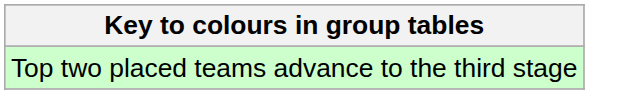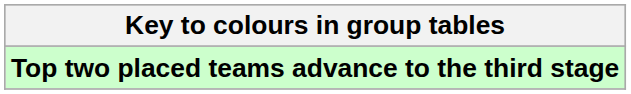(294, 67) normal -> (315, 67) bold
